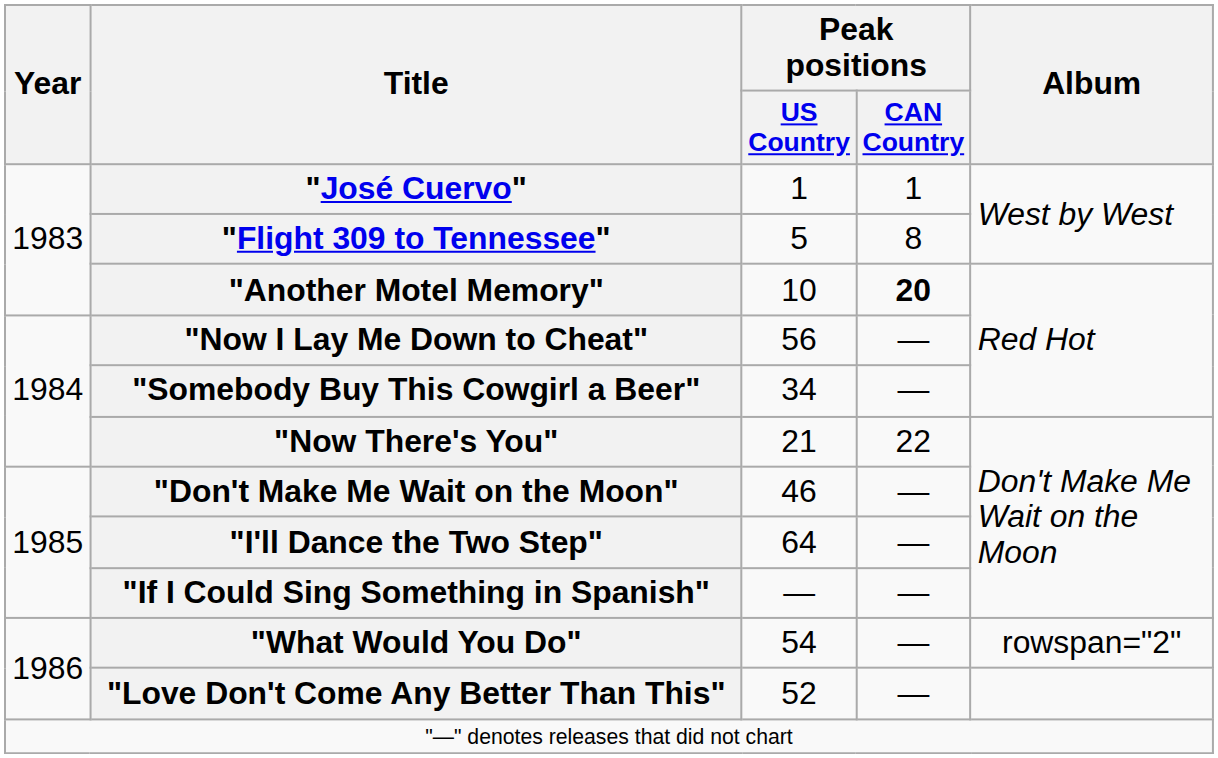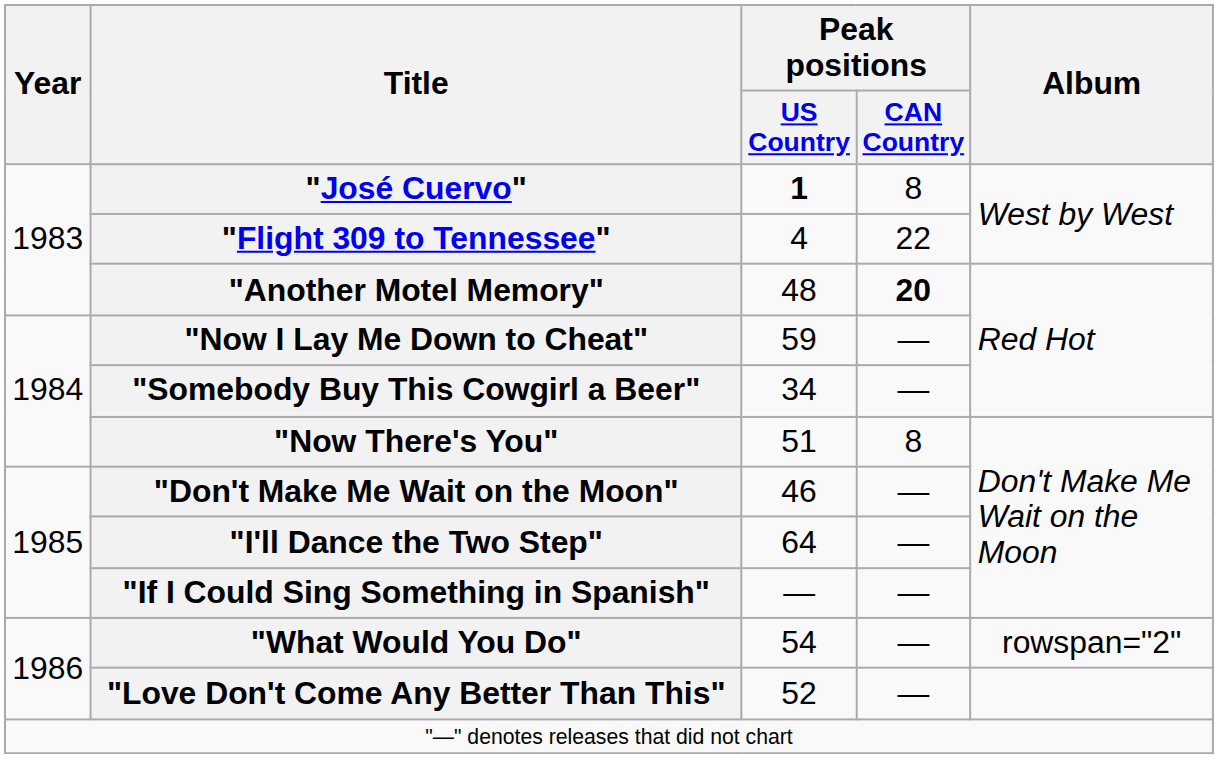(799, 188) normal -> (799, 188) bold
(913, 188) 1 -> (913, 188) 8
(799, 238) 5 -> (799, 238) 4
(913, 238) 8 -> (913, 238) 22
(799, 289) 10 -> (799, 289) 48
(799, 339) 56 -> (799, 339) 59
(799, 440) 21 -> (799, 440) 51
(913, 440) 22 -> (913, 440) 8
